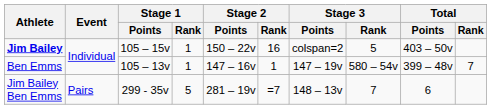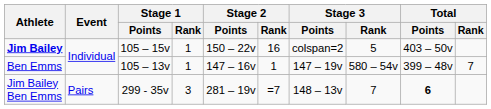(188, 90) 5 -> (188, 90) 3
(428, 90) normal -> (428, 90) bold
